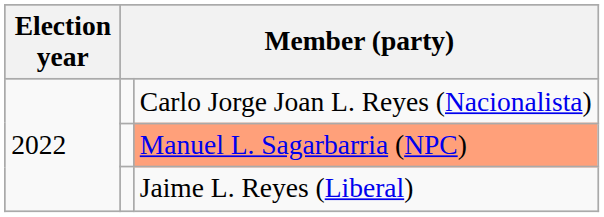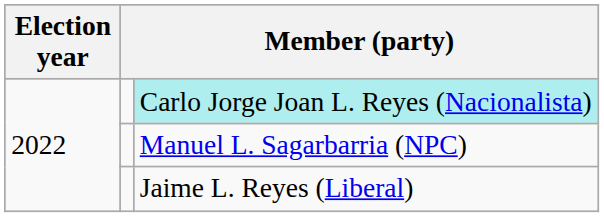(366, 100) no background -> (366, 100) paleturquoise background
(303, 144) lightsalmon background -> (303, 144) no background
